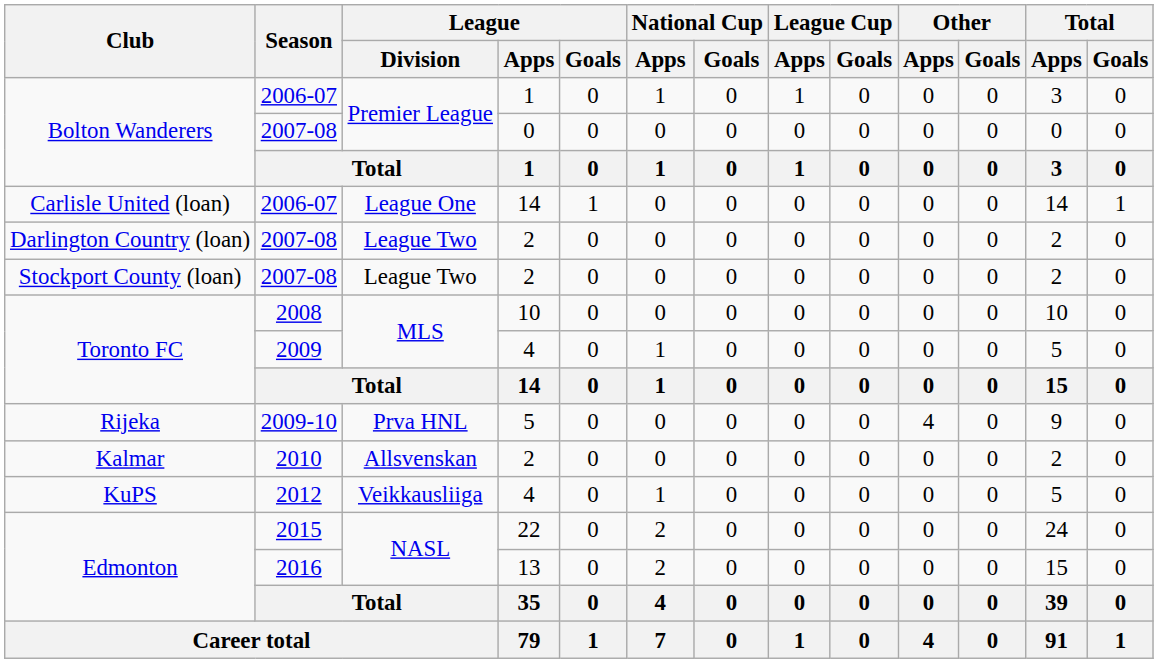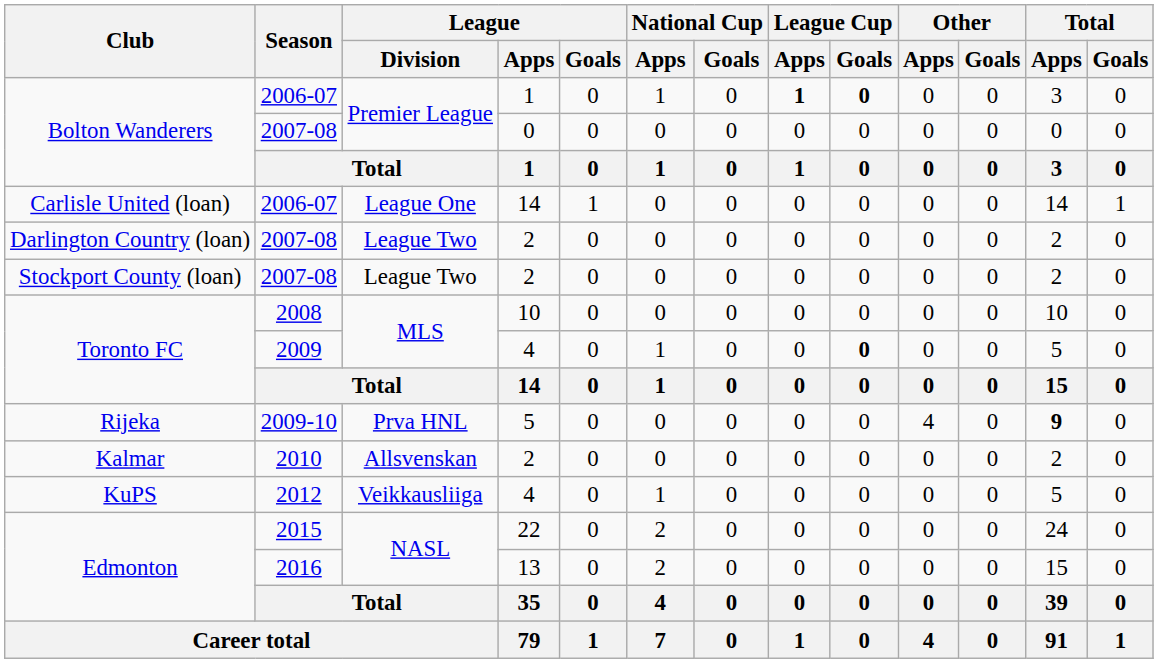(799, 95) normal -> (799, 95) bold
(864, 95) normal -> (864, 95) bold
(864, 349) normal -> (864, 349) bold
(1056, 421) normal -> (1056, 421) bold
